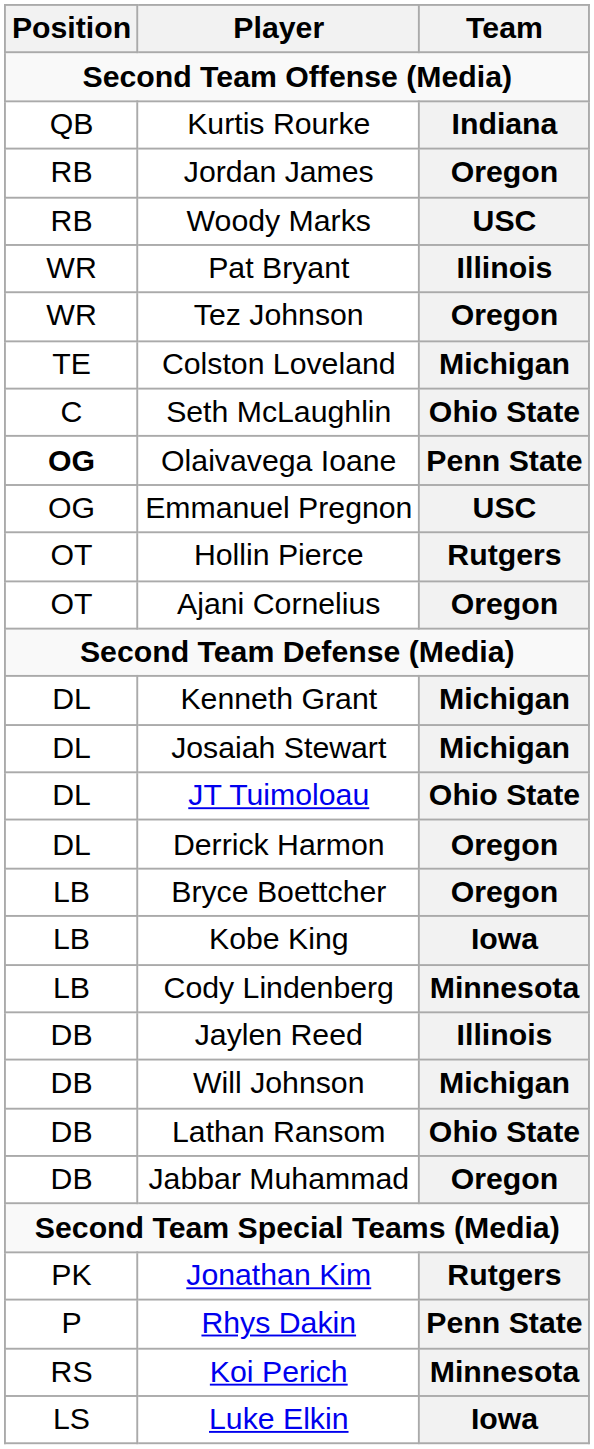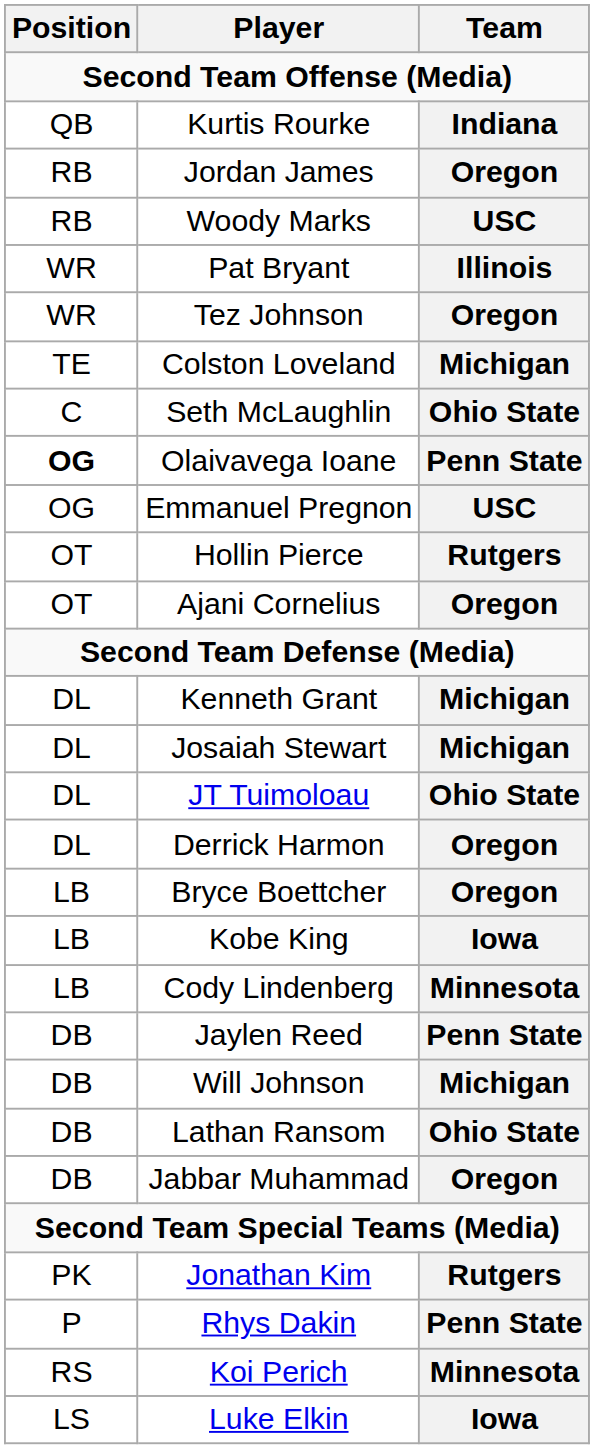(504, 1035) Illinois -> (504, 1035) Penn State
